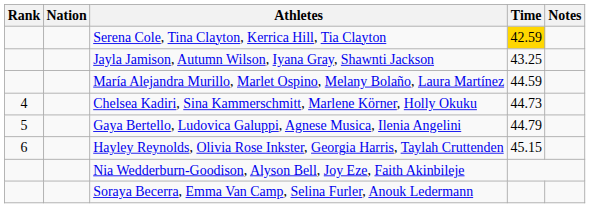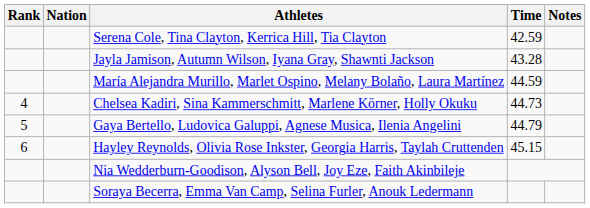(526, 37) gold background -> (526, 37) no background
(526, 59) 43.25 -> (526, 59) 43.28
